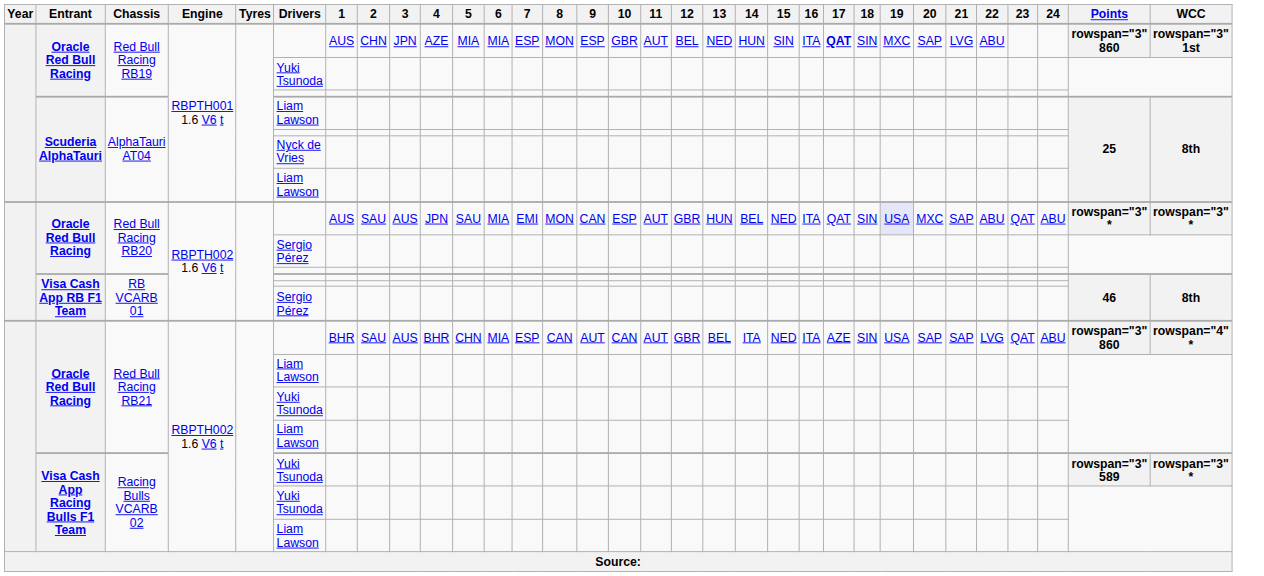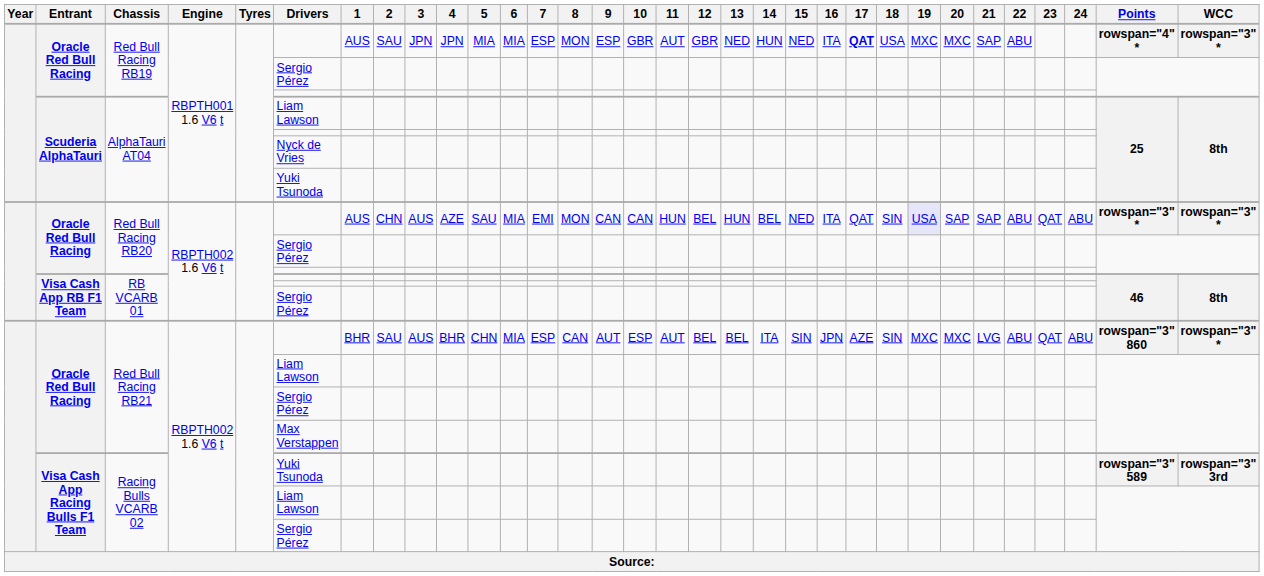(374, 41) CHN -> (389, 41) SAU
(436, 41) AZE -> (452, 41) JPN
(687, 41) BEL -> (705, 41) GBR
(784, 41) SIN -> (801, 41) NED
(867, 41) SIN -> (892, 41) USA
(930, 41) SAP -> (957, 41) MXC
(961, 41) LVG -> (989, 41) SAP
(1109, 41) rowspan="3" 860 -> (1137, 41) rowspan="4" *
(1191, 41) rowspan="3" 1st -> (1218, 41) rowspan="3" *
(300, 73) Yuki Tsunoda -> (294, 73) Sergio Pérez
(298, 184) Liam Lawson -> (300, 184) Yuki Tsunoda
(374, 218) SAU -> (389, 218) CHN
(436, 218) JPN -> (452, 218) AZE
(625, 218) ESP -> (640, 218) CAN
(656, 218) AUT -> (672, 218) HUN
(687, 218) GBR -> (705, 218) BEL
(930, 218) MXC -> (957, 218) SAP
(625, 337) CAN -> (640, 337) ESP
(687, 337) GBR -> (705, 337) BEL
(784, 337) NED -> (801, 337) SIN
(811, 337) ITA -> (832, 337) JPN
(897, 337) USA -> (924, 337) MXC
(930, 337) SAP -> (957, 337) MXC
(961, 337) SAP -> (989, 337) LVG
(992, 337) LVG -> (1019, 337) ABU
(1191, 337) rowspan="4" * -> (1218, 337) rowspan="3" *
(300, 403) Yuki Tsunoda -> (294, 403) Sergio Pérez
(298, 436) Liam Lawson -> (308, 436) Max Verstappen
(1191, 470) rowspan="3" * -> (1218, 470) rowspan="3" 3rd
(300, 502) Yuki Tsunoda -> (298, 502) Liam Lawson
(298, 535) Liam Lawson -> (294, 535) Sergio Pérez
